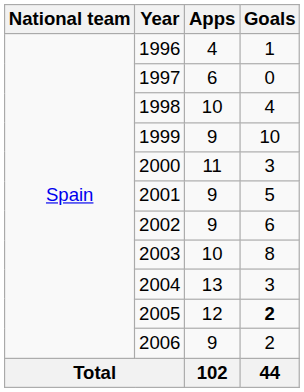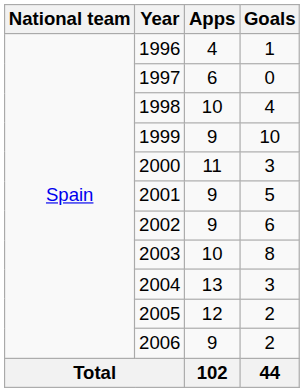(270, 313) bold -> (270, 313) normal
